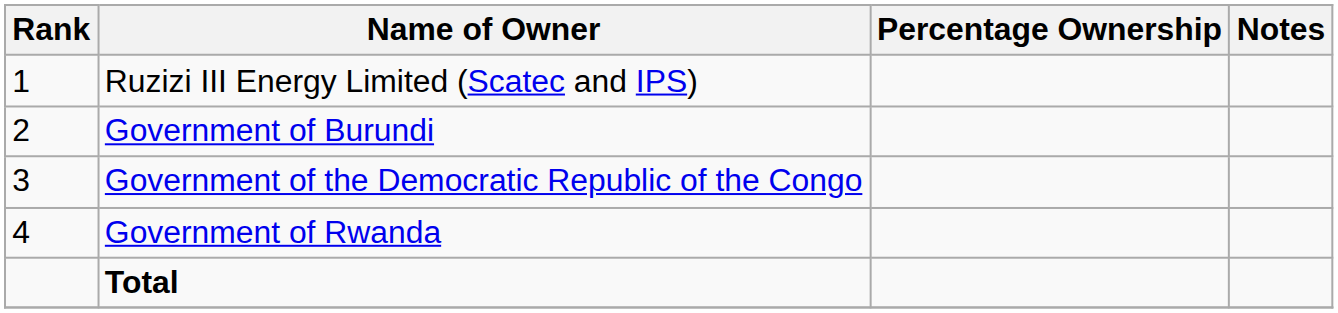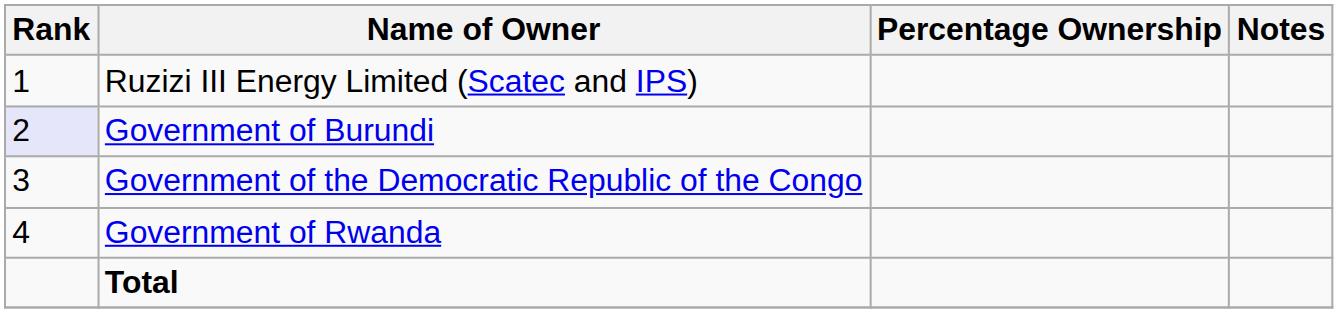(21, 130) no background -> (21, 130) lavender background
